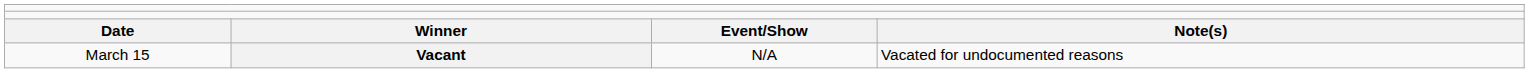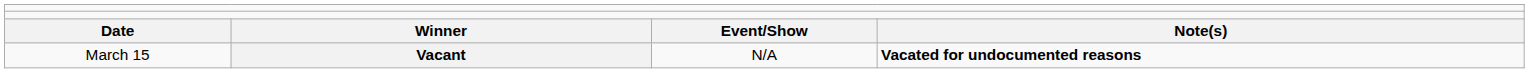(1002, 55) normal -> (1011, 55) bold
